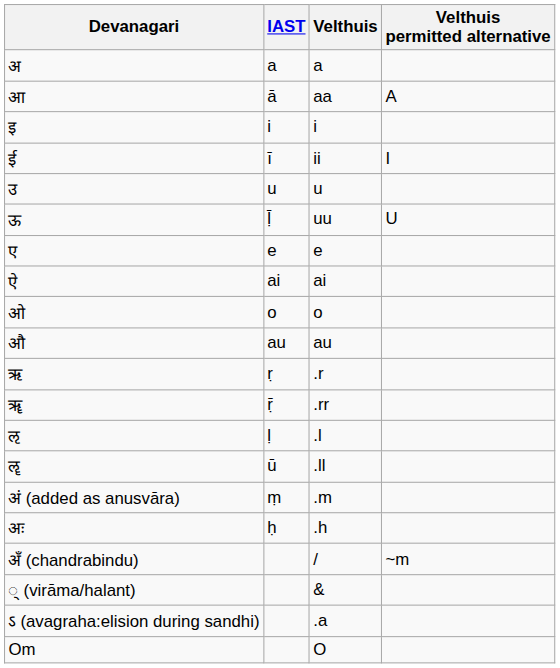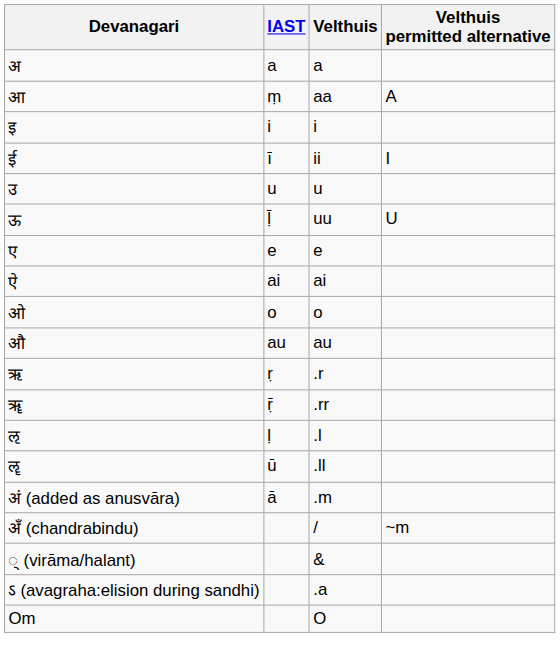(272, 96) ā -> (274, 96) ṃ
(274, 497) ṃ -> (272, 497) ā
- row: (16, 529)
